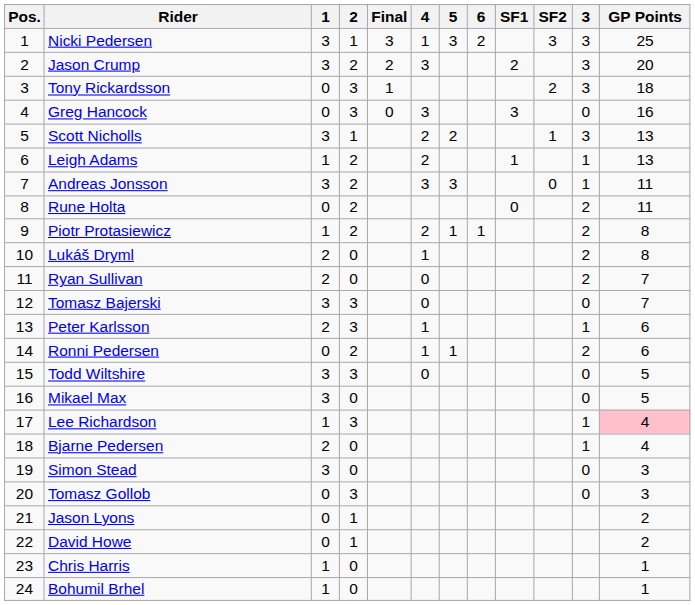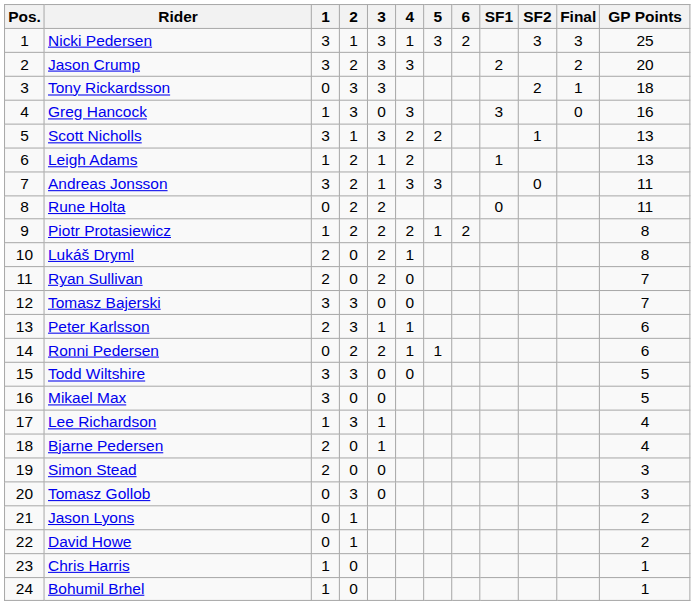columns swapped: (586, 16) <-> (389, 16)
(326, 112) 0 -> (326, 112) 1
(481, 231) 1 -> (466, 231) 2
(645, 422) pink background -> (645, 422) no background
(326, 470) 3 -> (326, 470) 2
